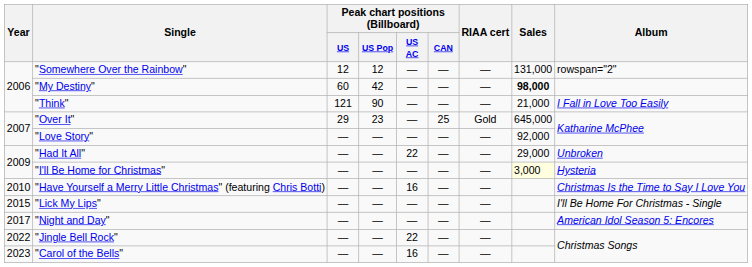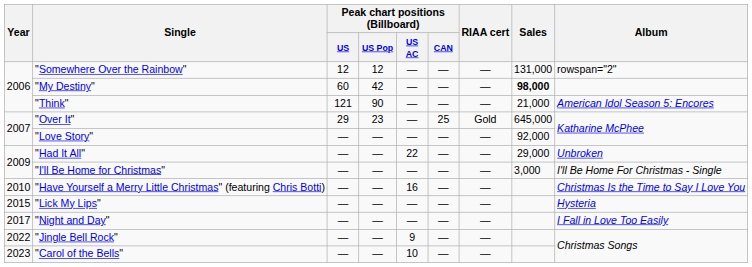(613, 103) I Fall in Love Too Easily -> (635, 103) American Idol Season 5: Encores
(527, 170) lightyellow background -> (527, 170) no background
(576, 170) Hysteria -> (639, 170) I'll Be Home For Christmas - Single
(639, 204) I'll Be Home For Christmas - Single -> (576, 204) Hysteria
(635, 220) American Idol Season 5: Encores -> (613, 220) I Fall in Love Too Easily
(412, 237) 22 -> (412, 237) 9
(412, 254) 16 -> (412, 254) 10
